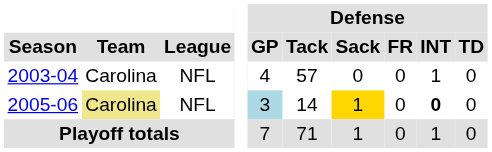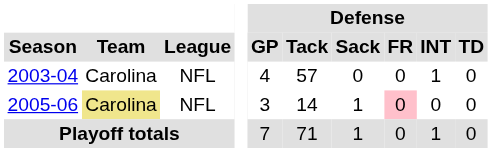(265, 104) lightblue background -> (265, 104) no background
(358, 104) gold background -> (358, 104) no background
(400, 104) no background -> (400, 104) pink background
(436, 104) bold -> (436, 104) normal
